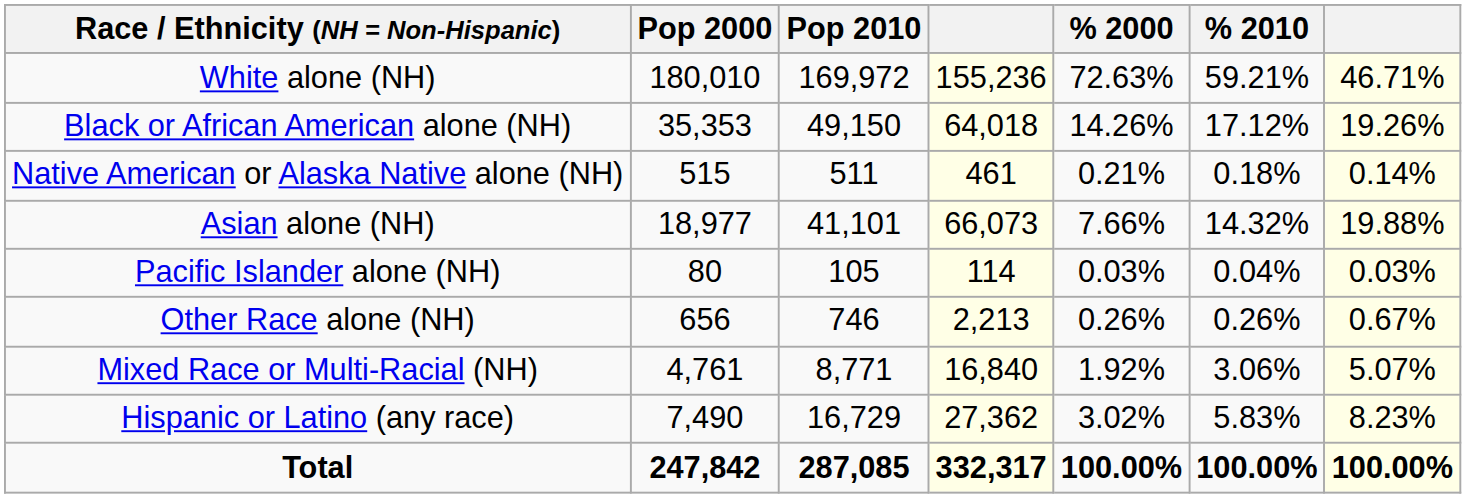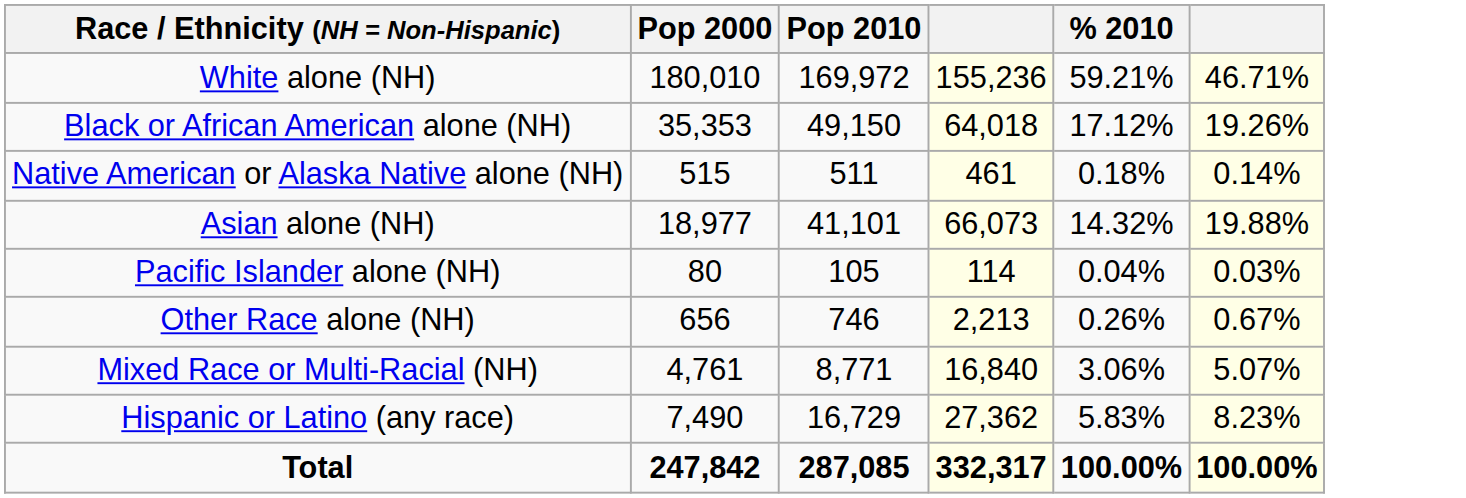- column: (1121, 28)
